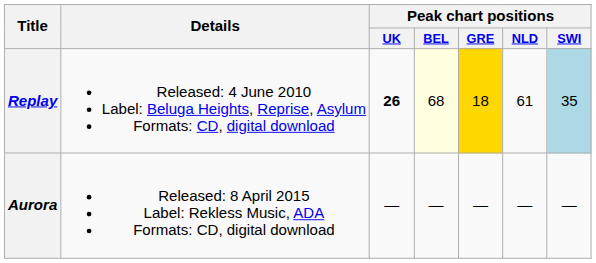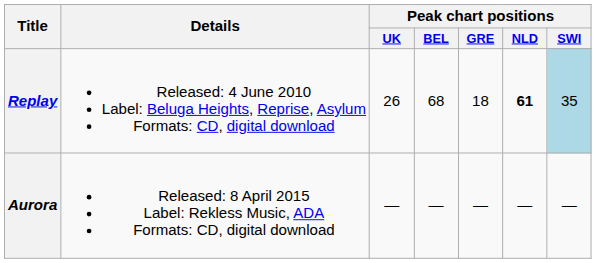(392, 100) bold -> (392, 100) normal
(436, 100) lightyellow background -> (436, 100) no background
(480, 100) gold background -> (480, 100) no background
(525, 100) normal -> (525, 100) bold
